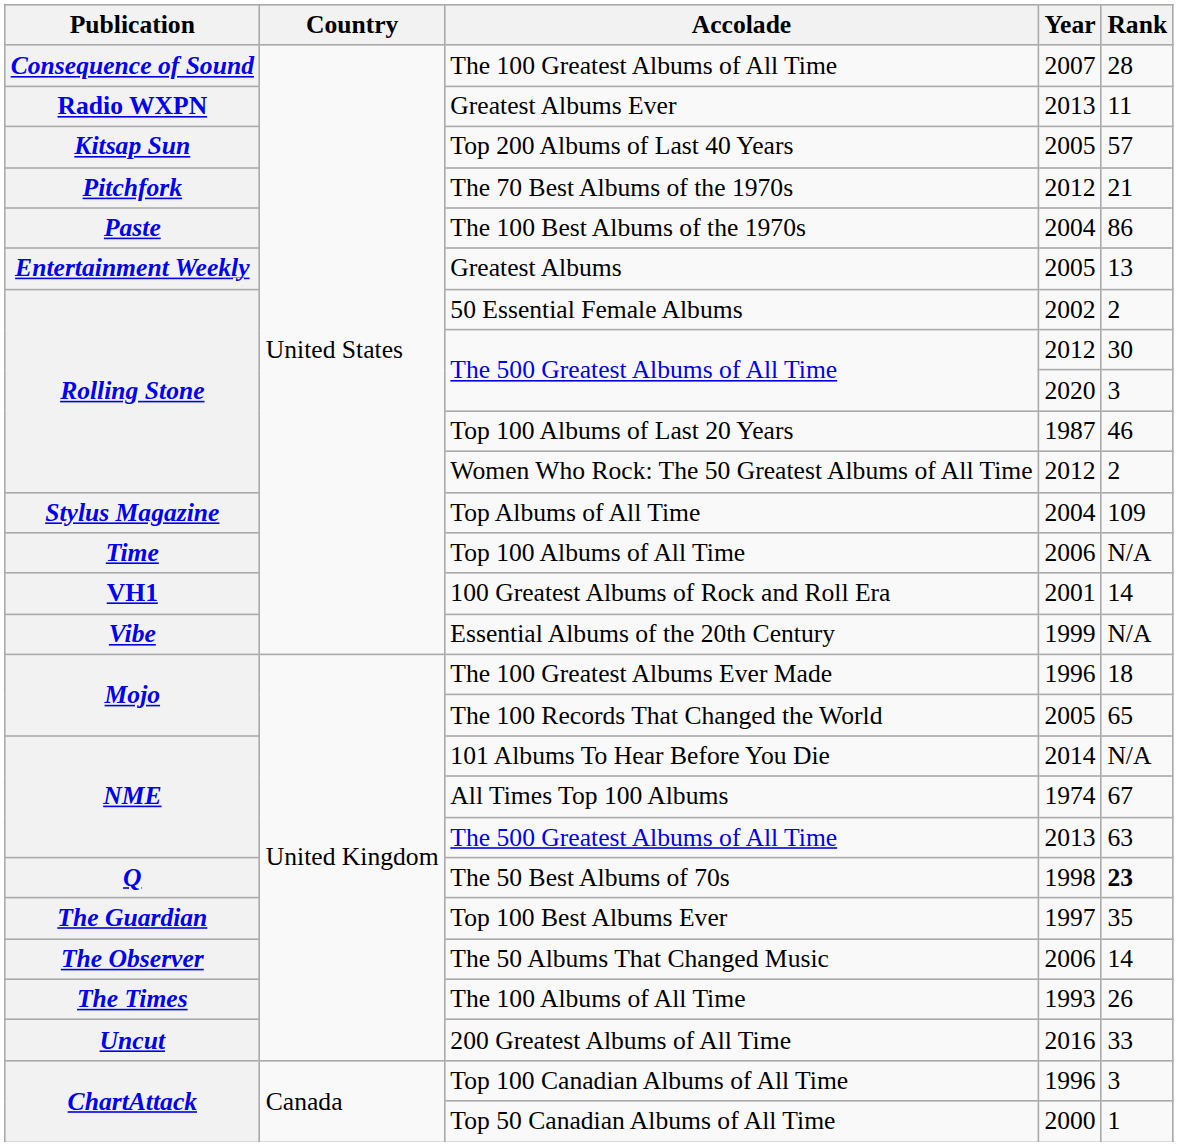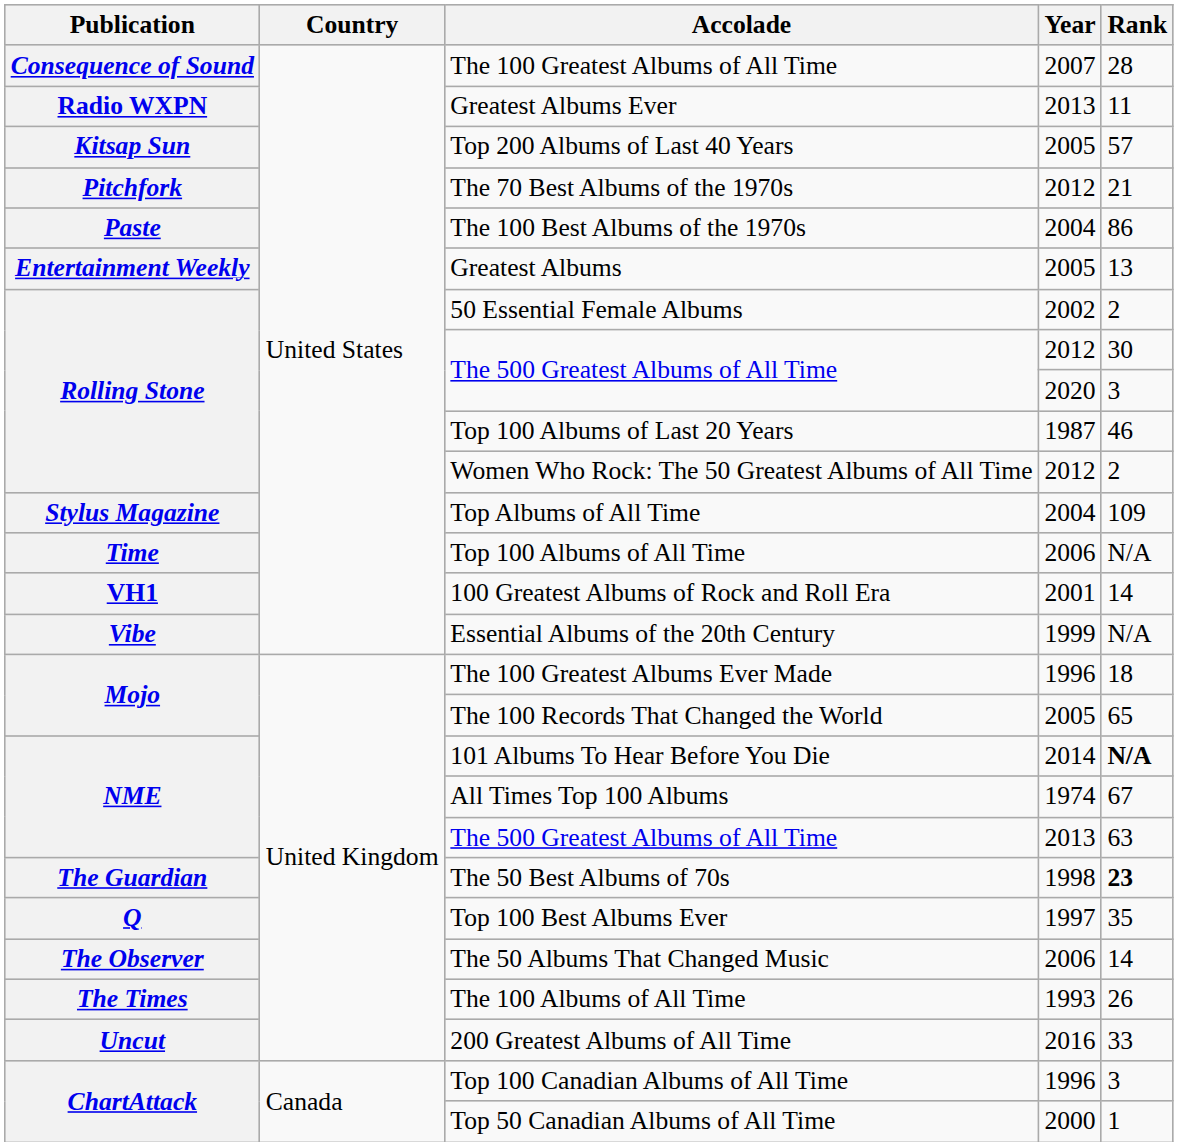(1129, 755) normal -> (1129, 755) bold
(132, 877) Q -> (132, 877) The Guardian
(132, 918) The Guardian -> (132, 918) Q
